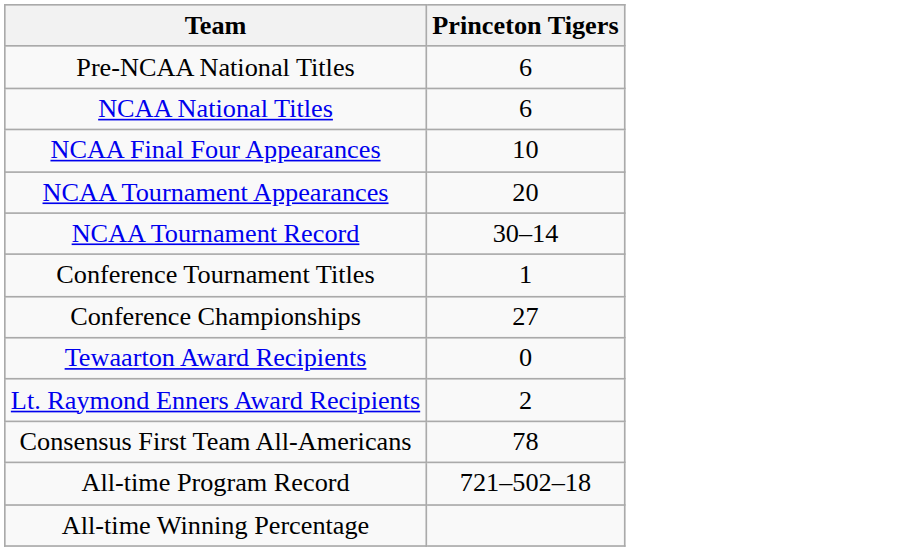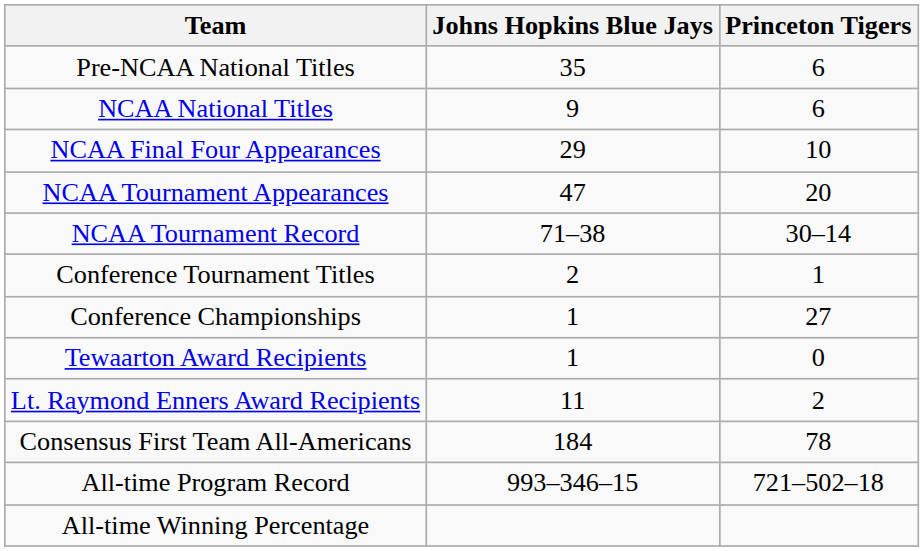+ column: (573, 25)
